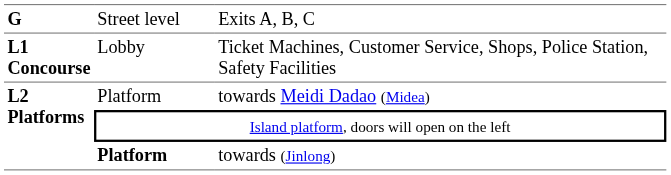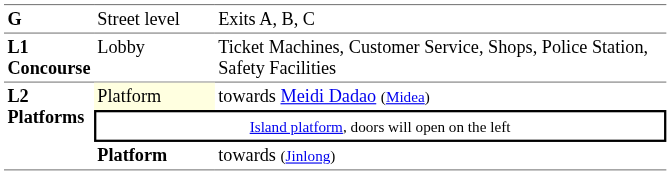(129, 96) no background -> (129, 96) lightyellow background
